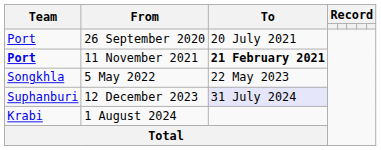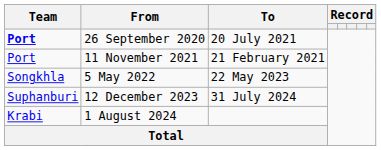(22, 39) normal -> (22, 39) bold
(22, 58) bold -> (22, 58) normal
(268, 58) bold -> (268, 58) normal
(254, 97) lavender background -> (254, 97) no background
